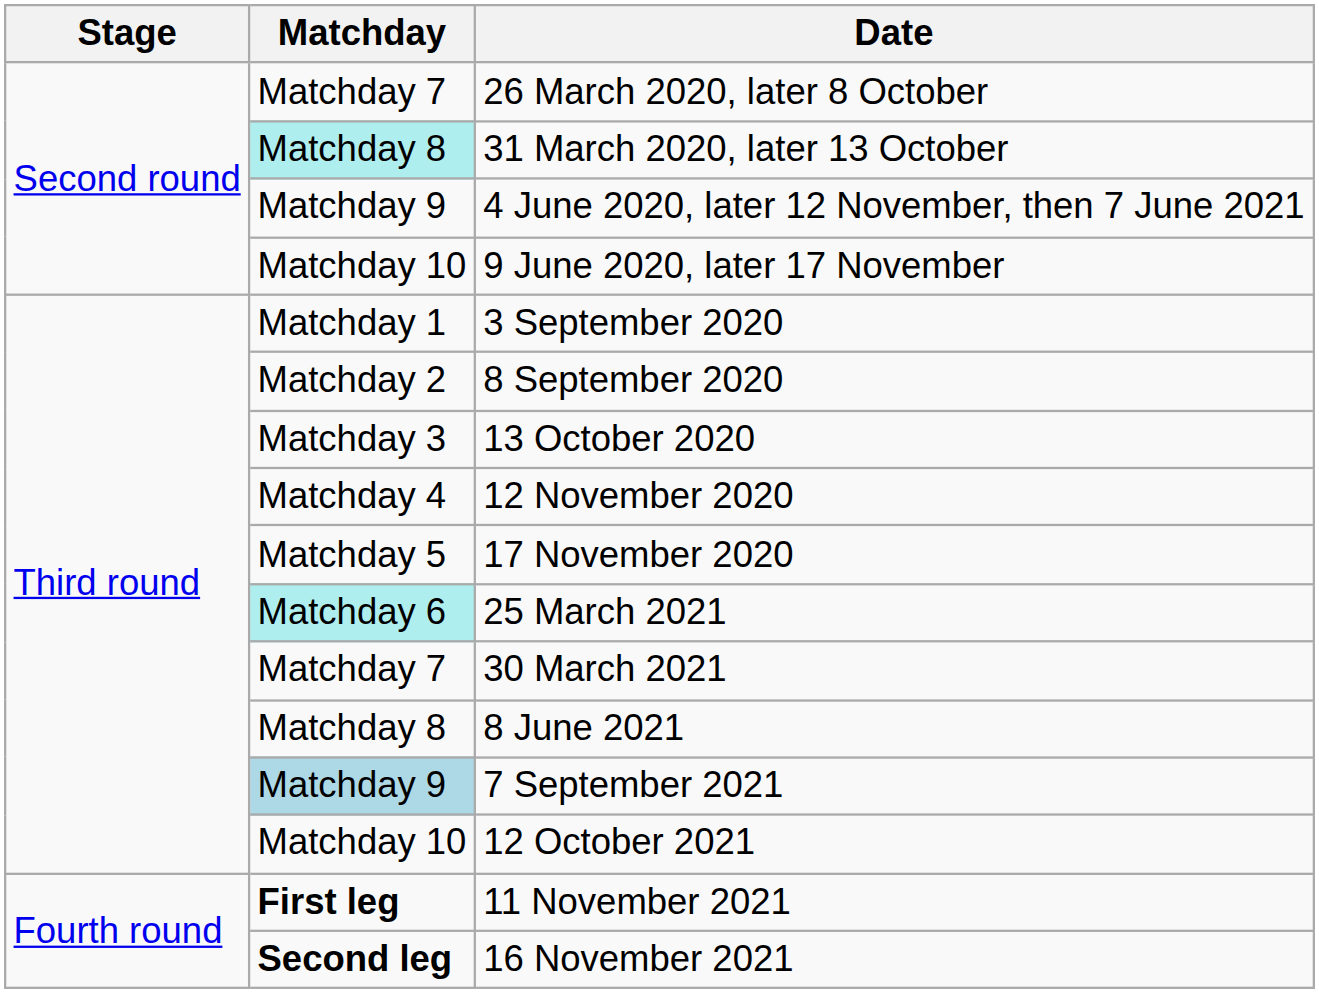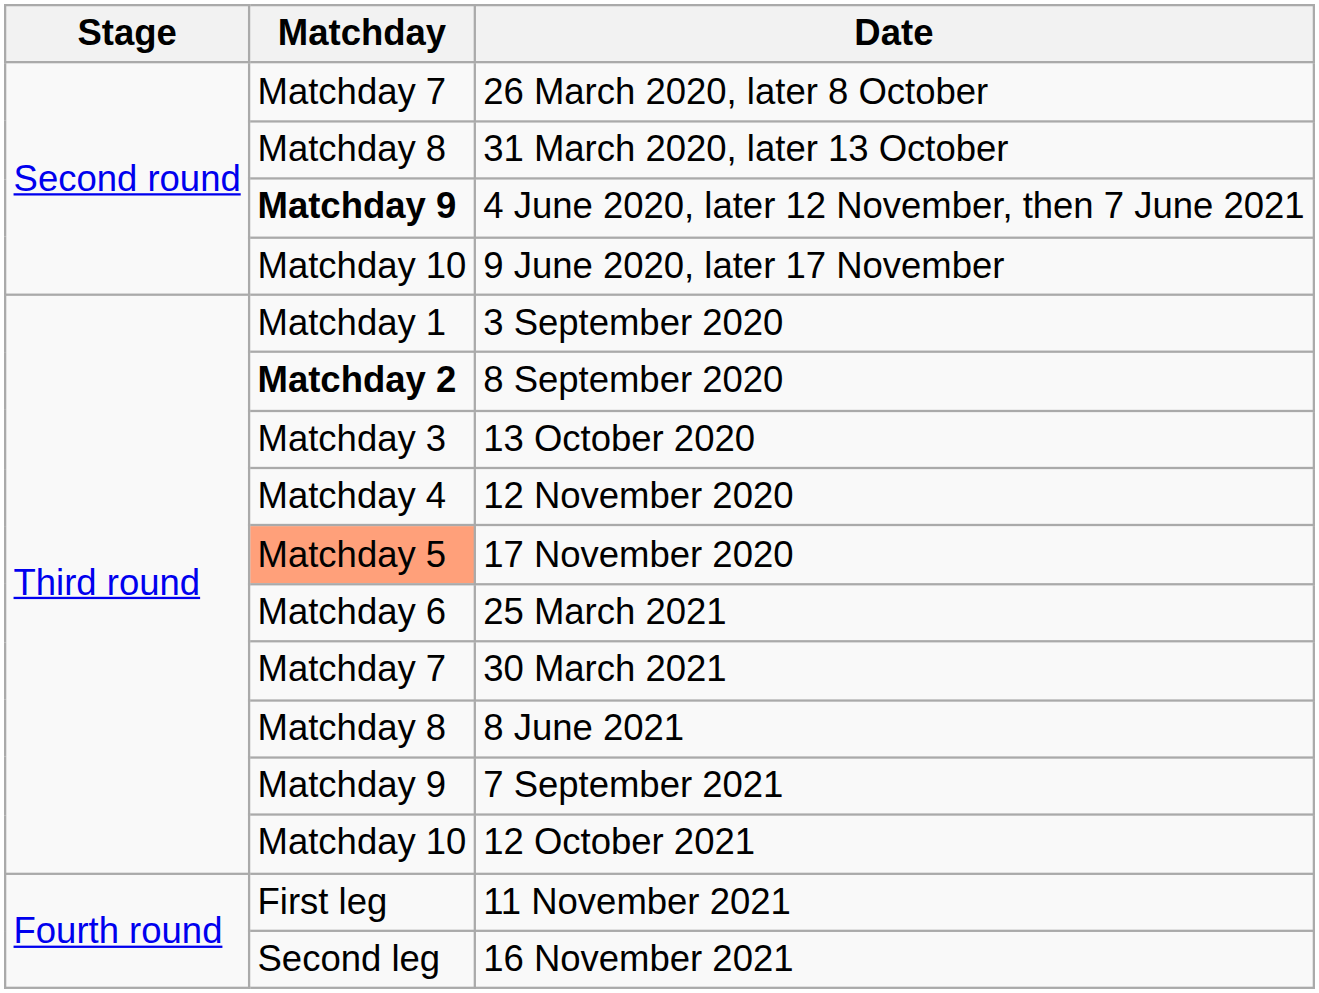(352, 149) paleturquoise background -> (352, 149) no background
(352, 206) normal -> (357, 206) bold
(352, 380) normal -> (357, 380) bold
(352, 554) no background -> (352, 554) lightsalmon background
(352, 611) paleturquoise background -> (352, 611) no background
(352, 785) lightblue background -> (352, 785) no background
(328, 901) bold -> (322, 901) normal
(355, 959) bold -> (349, 959) normal
